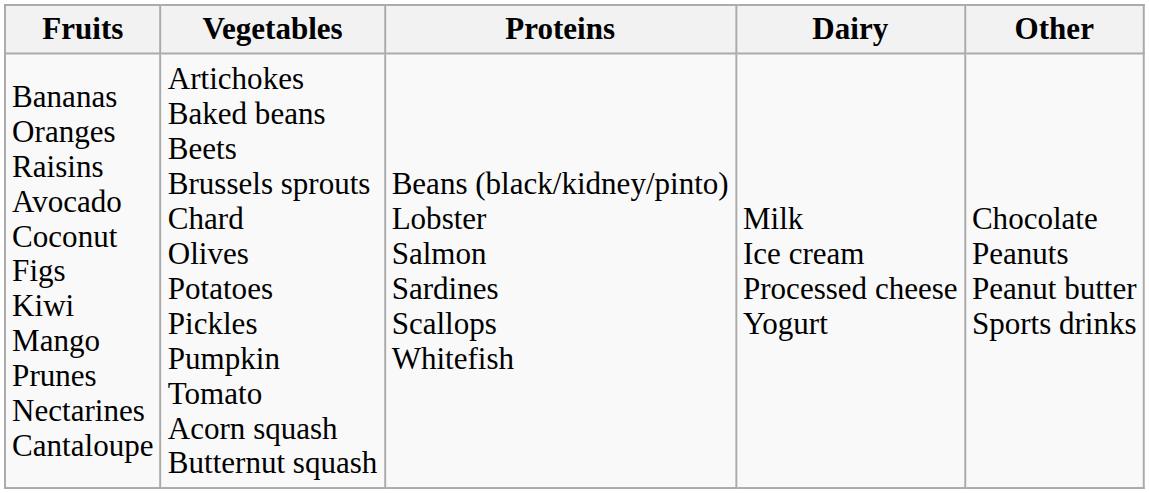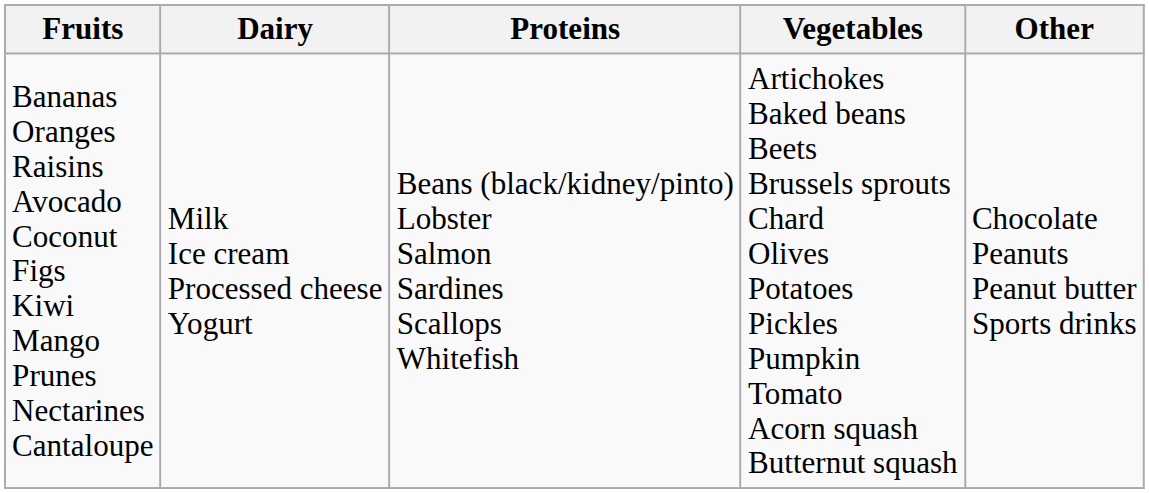columns swapped: (273, 29) <-> (850, 29)
